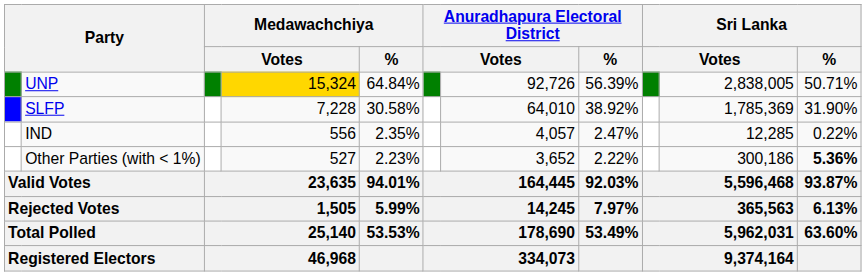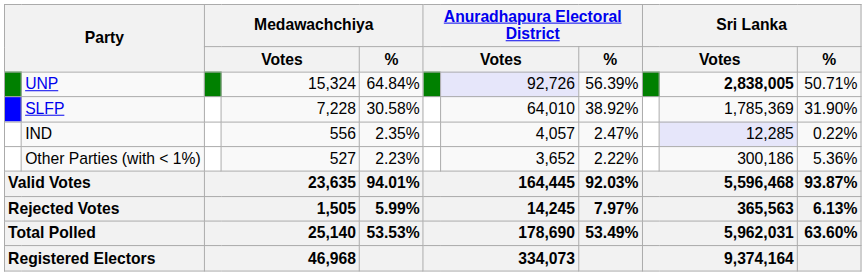(332, 84) gold background -> (332, 84) no background
(551, 84) no background -> (551, 84) lavender background
(759, 84) normal -> (759, 84) bold
(770, 134) no background -> (770, 134) lavender background
(835, 158) bold -> (835, 158) normal
